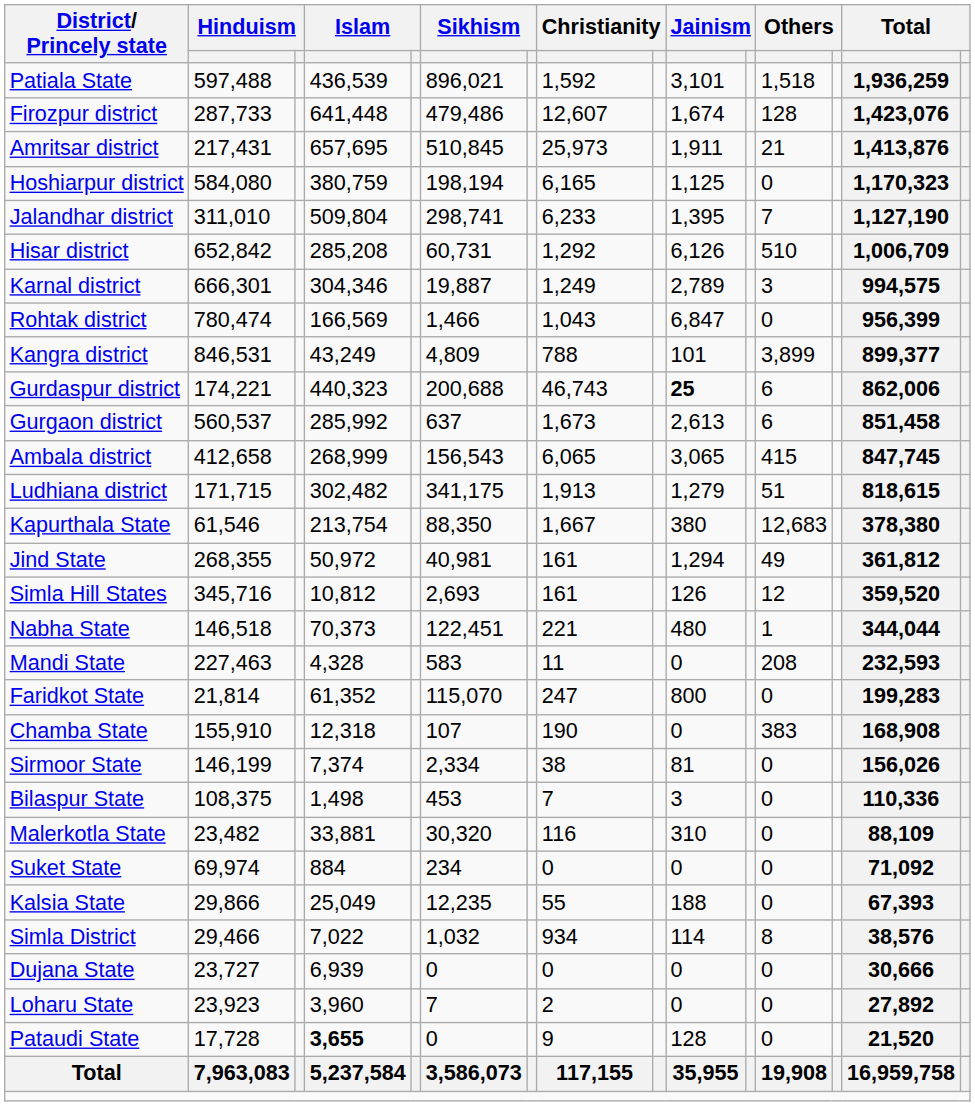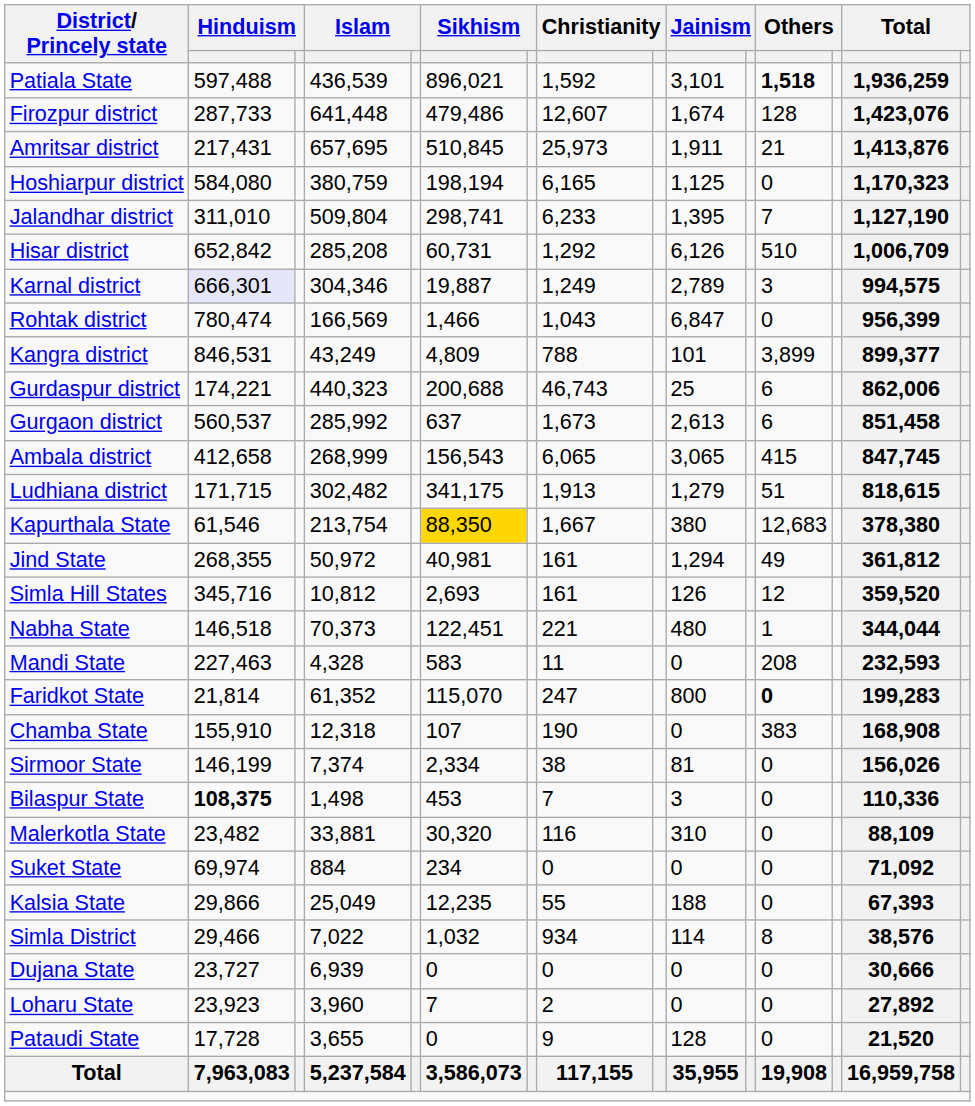(788, 80) normal -> (788, 80) bold
(233, 285) no background -> (233, 285) lavender background
(683, 388) bold -> (683, 388) normal
(459, 525) no background -> (459, 525) gold background
(767, 696) normal -> (767, 696) bold
(233, 799) normal -> (233, 799) bold
(337, 1039) bold -> (337, 1039) normal
